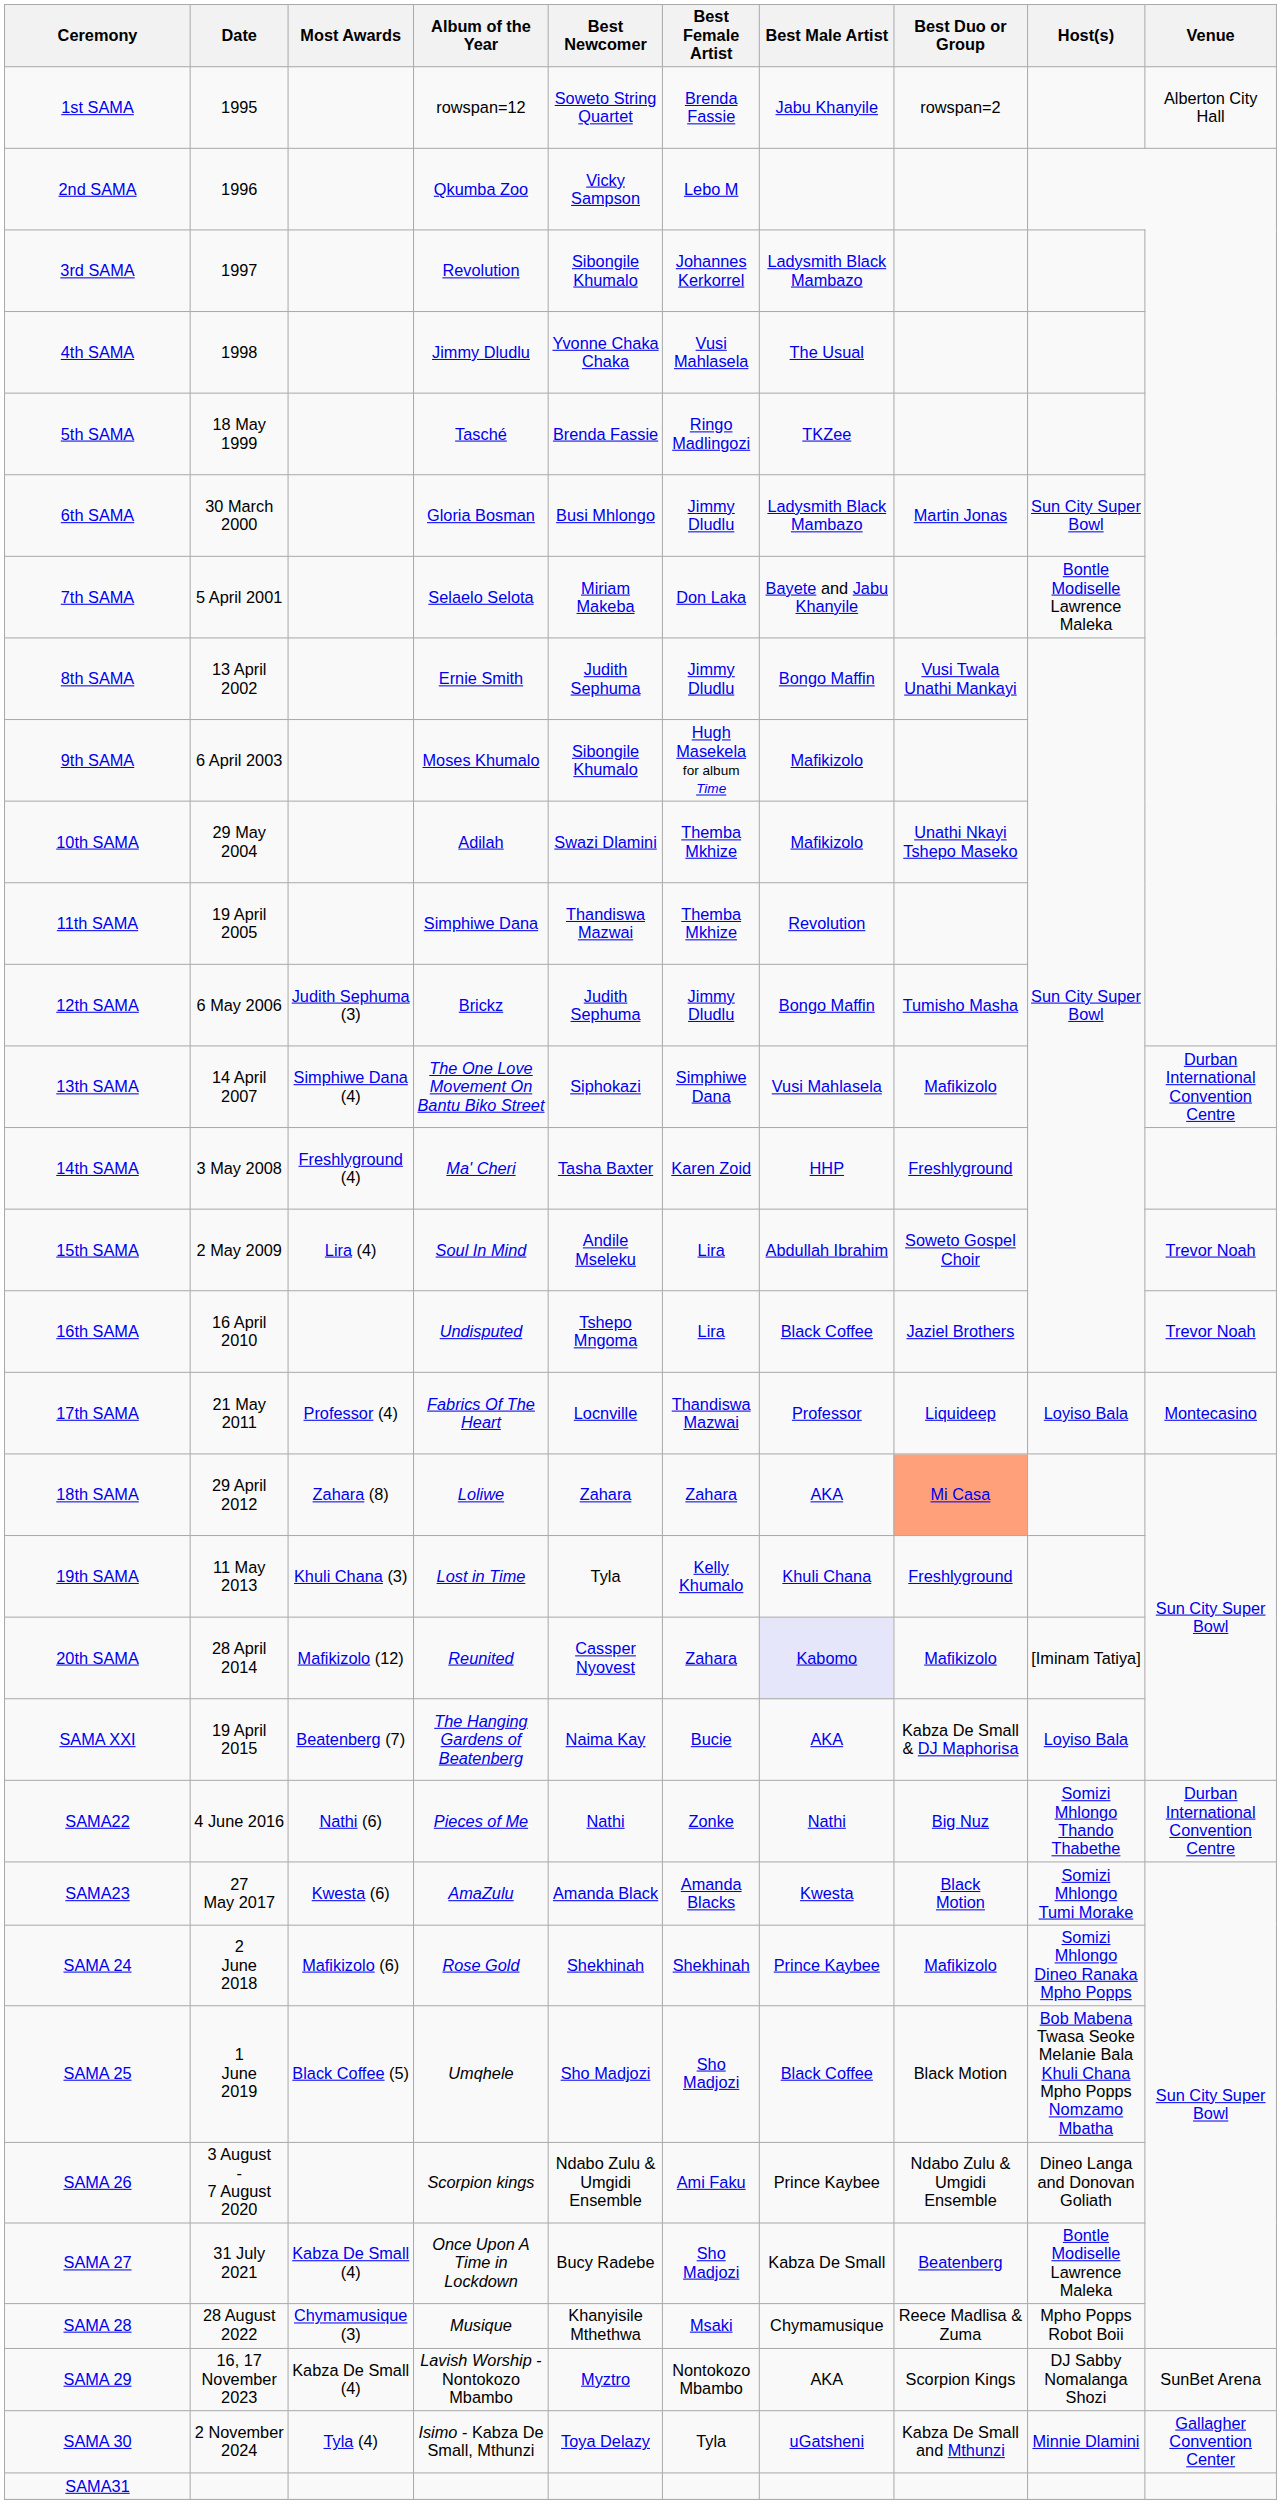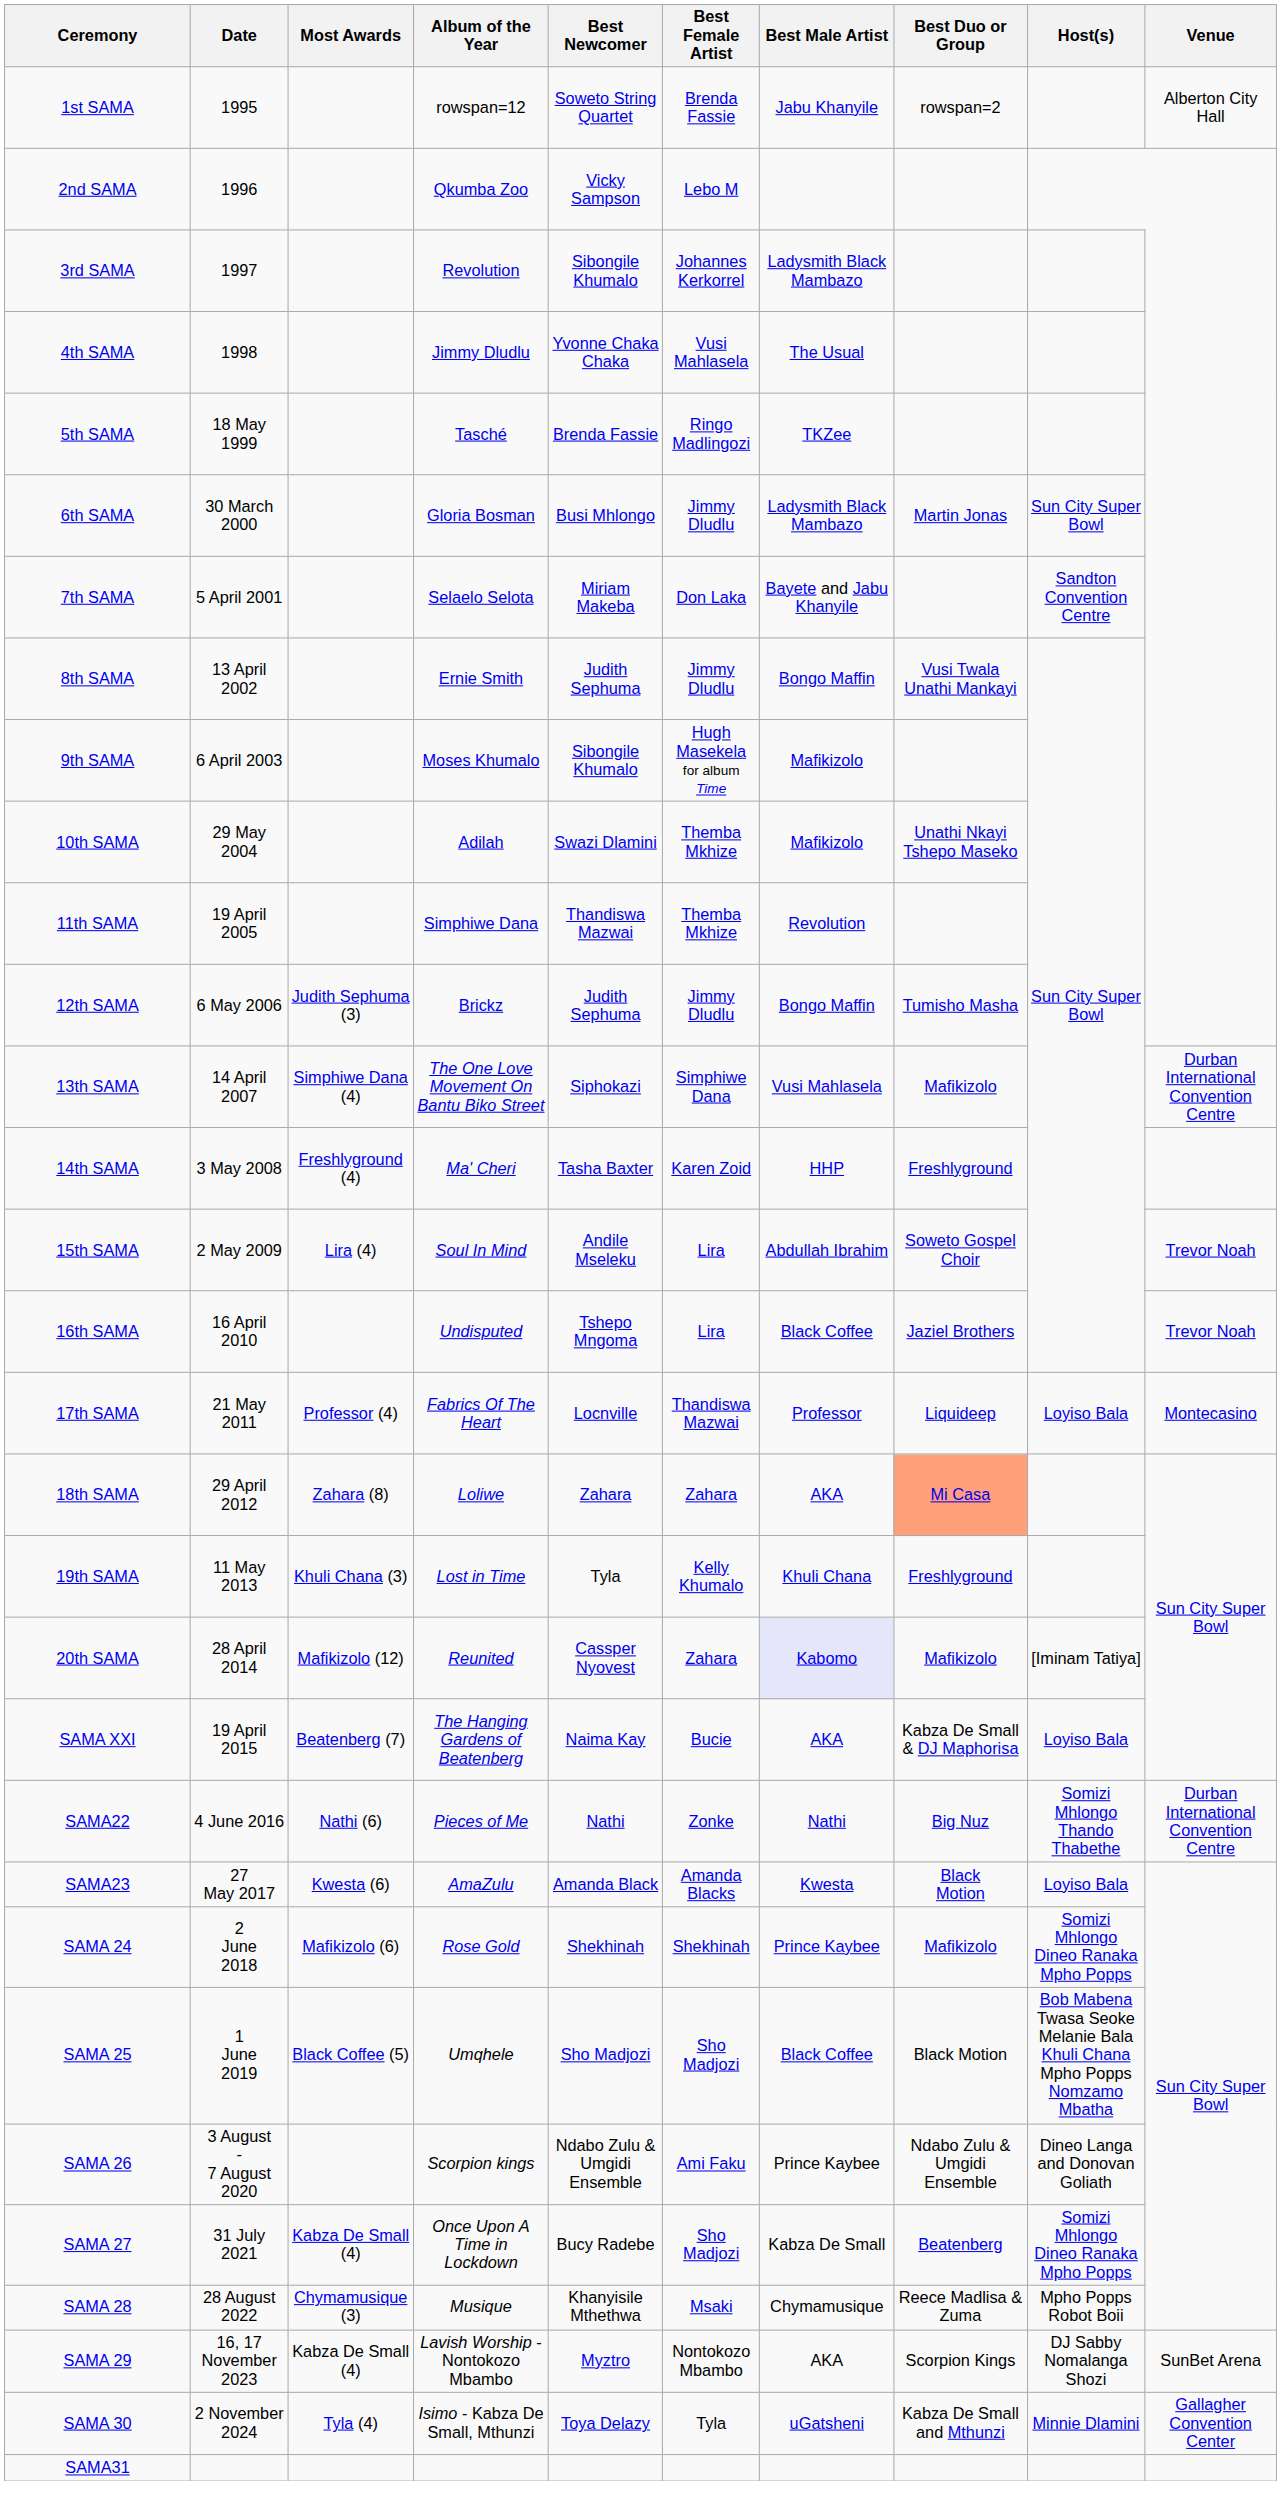(1086, 597) Bontle Modiselle Lawrence Maleka -> (1086, 597) Sandton Convention Centre
(1086, 1893) Somizi Mhlongo Tumi Morake -> (1086, 1884) Loyiso Bala
(1086, 2263) Bontle Modiselle Lawrence Maleka -> (1086, 2244) Somizi Mhlongo Dineo Ranaka Mpho Popps
